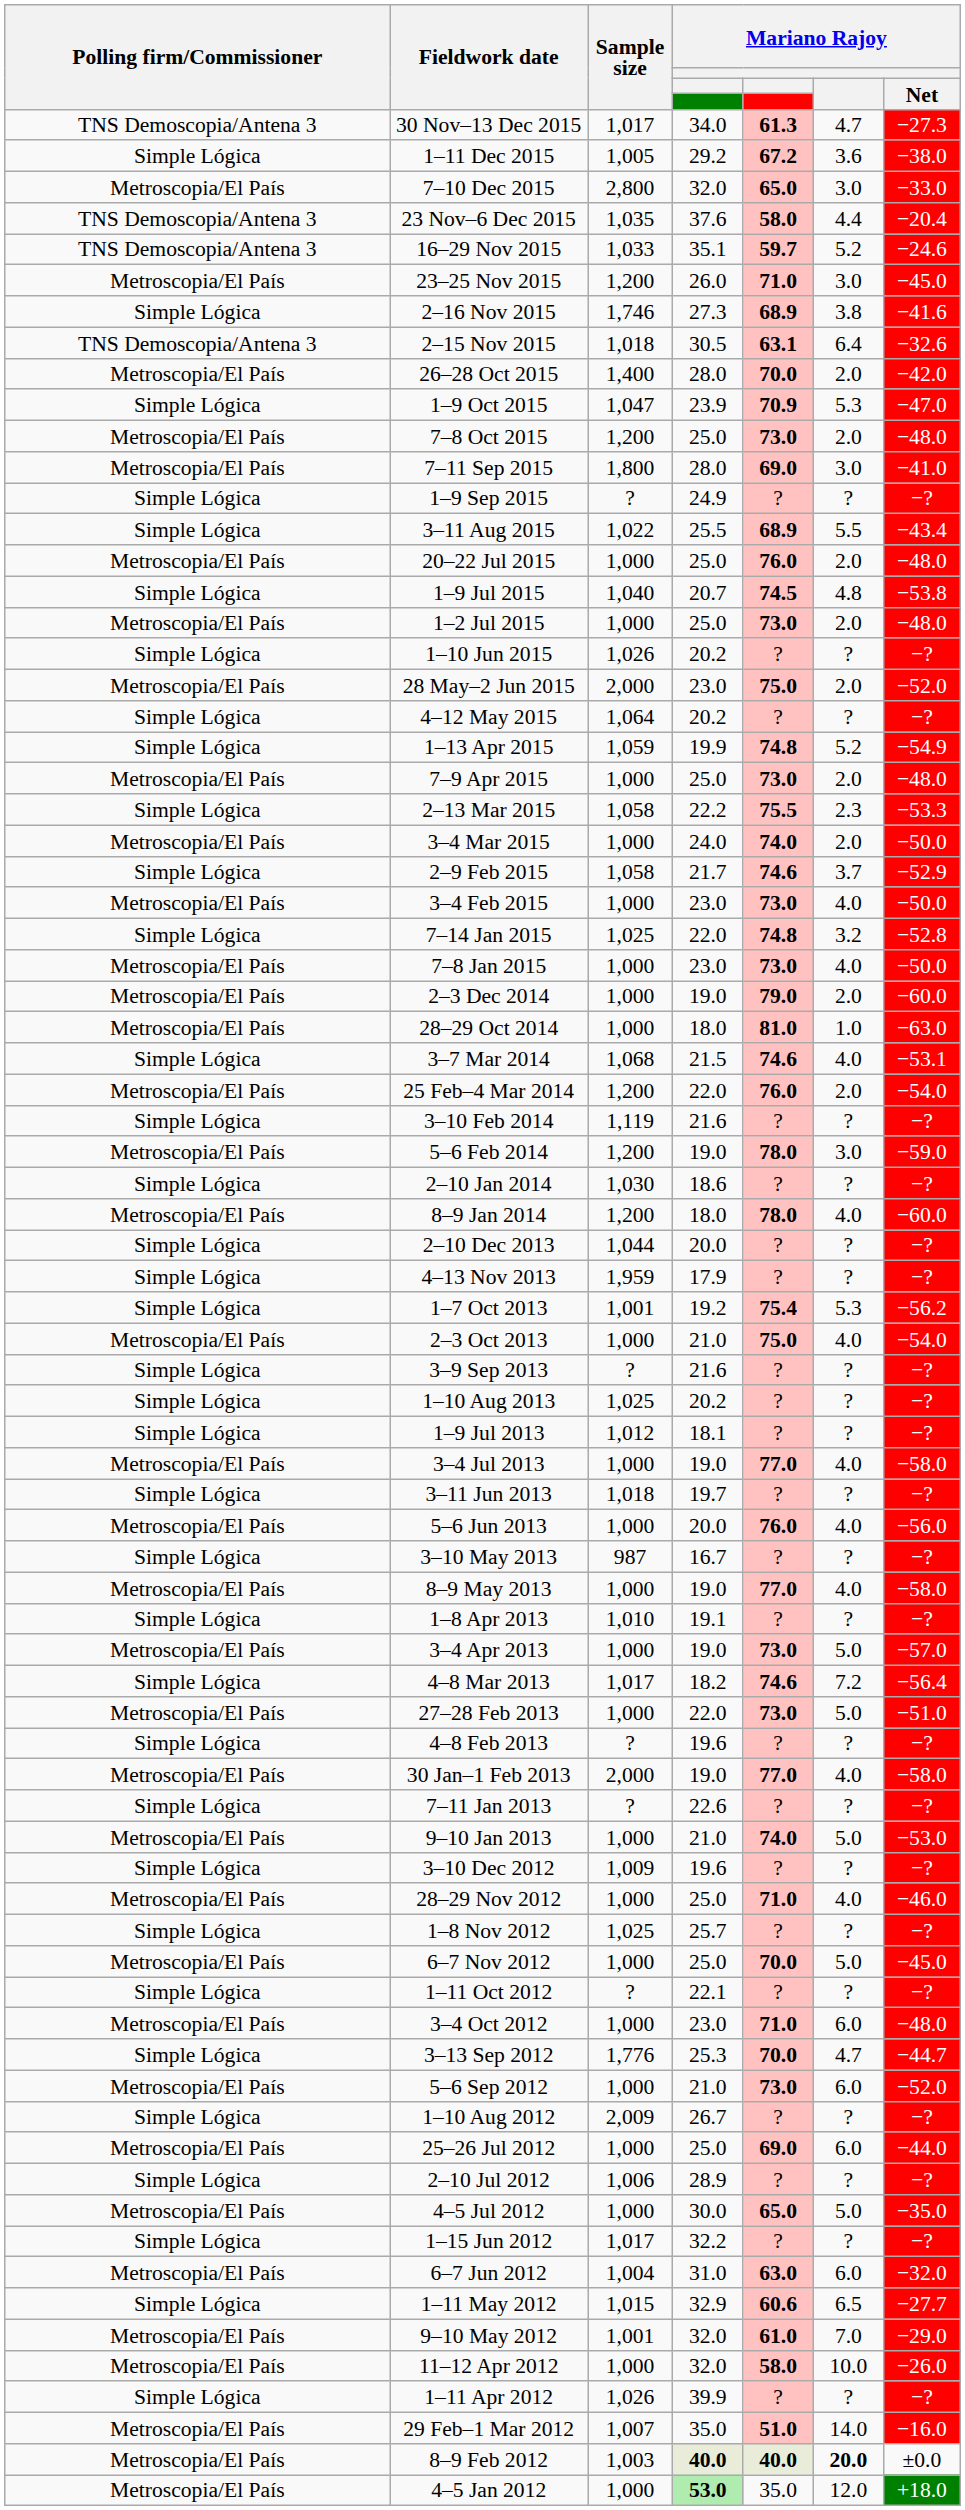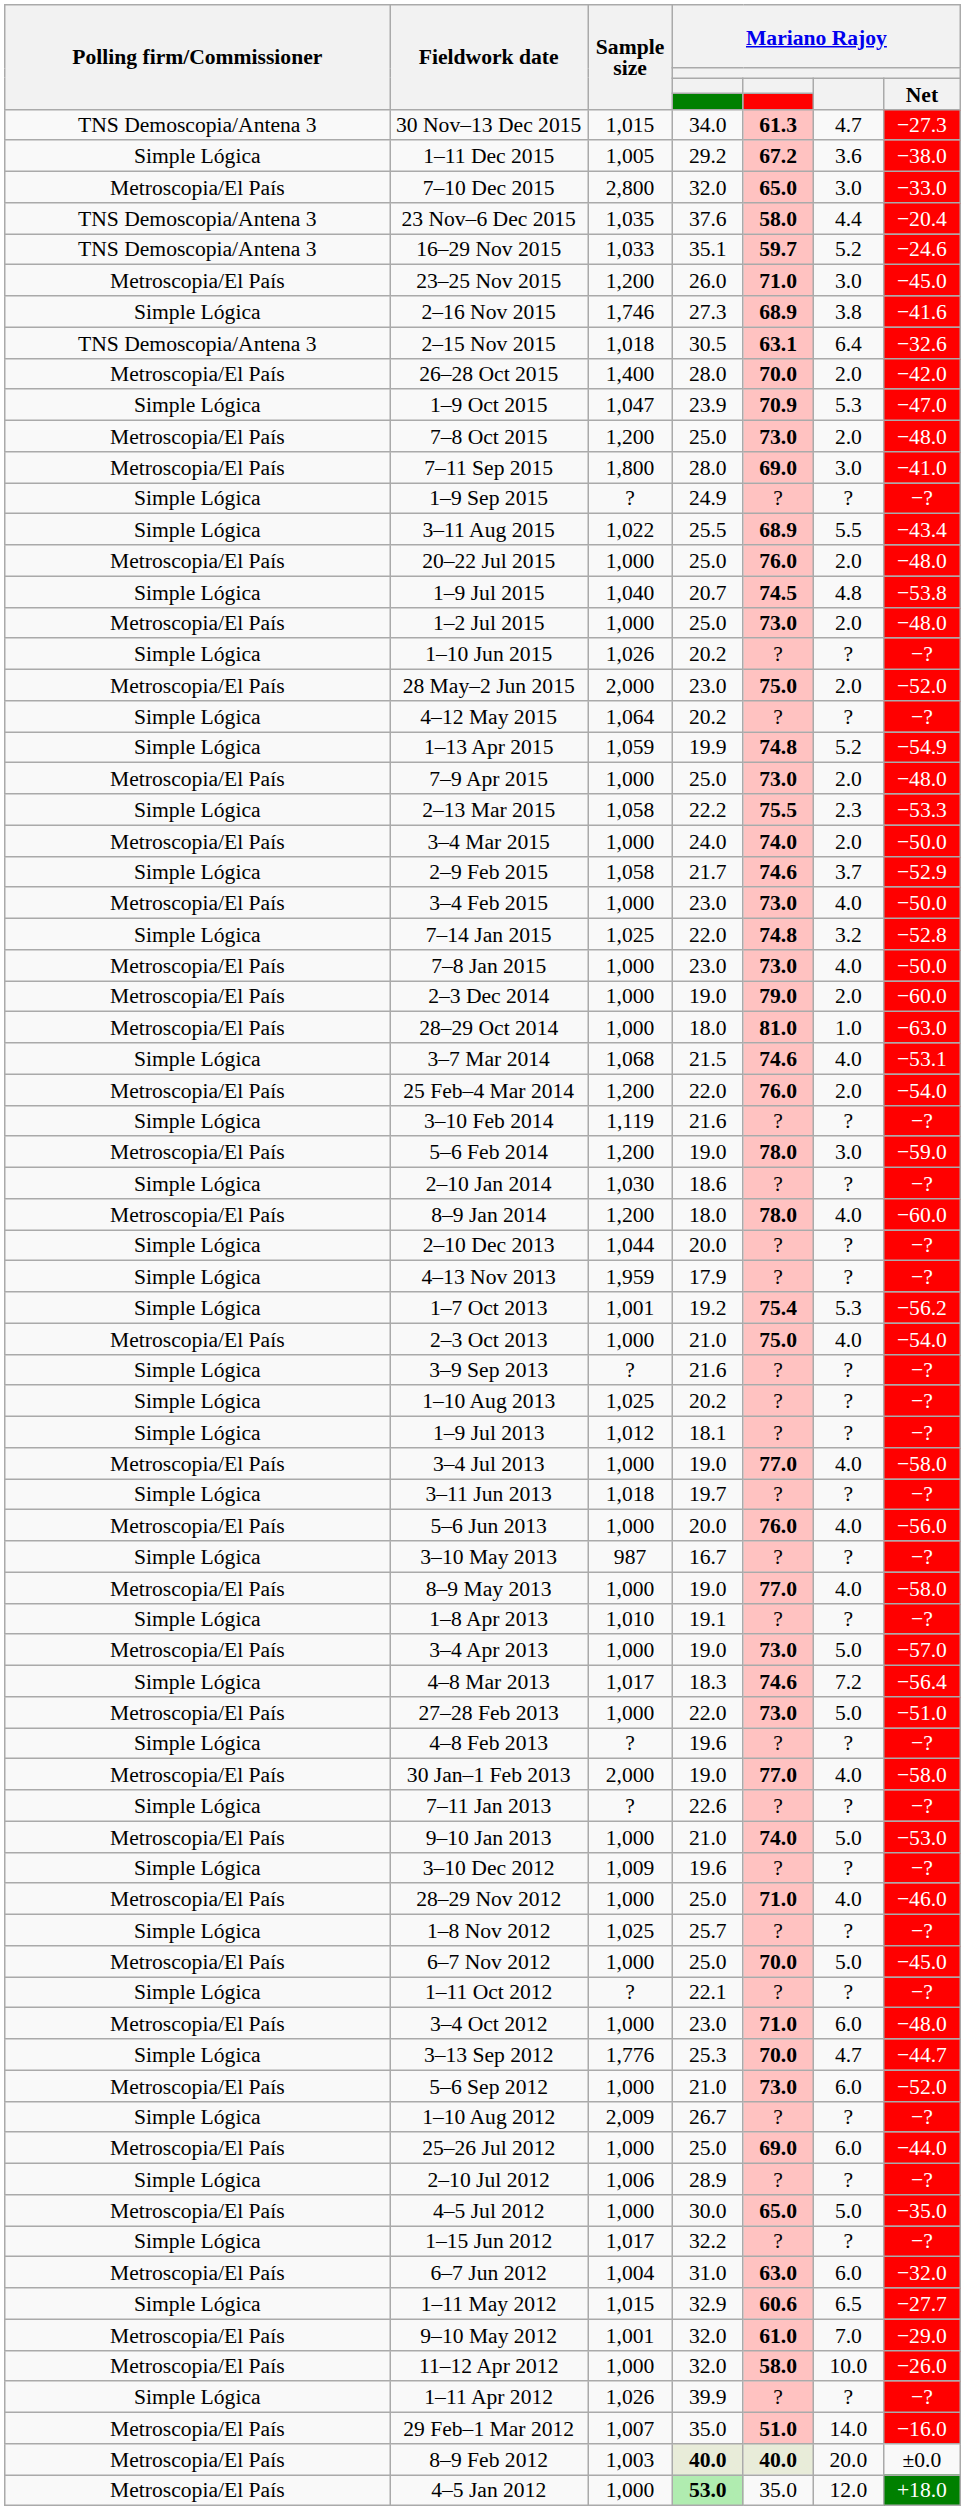(630, 125) 1,017 -> (630, 125) 1,015
(708, 1681) 18.2 -> (708, 1681) 18.3
(848, 2459) bold -> (848, 2459) normal
